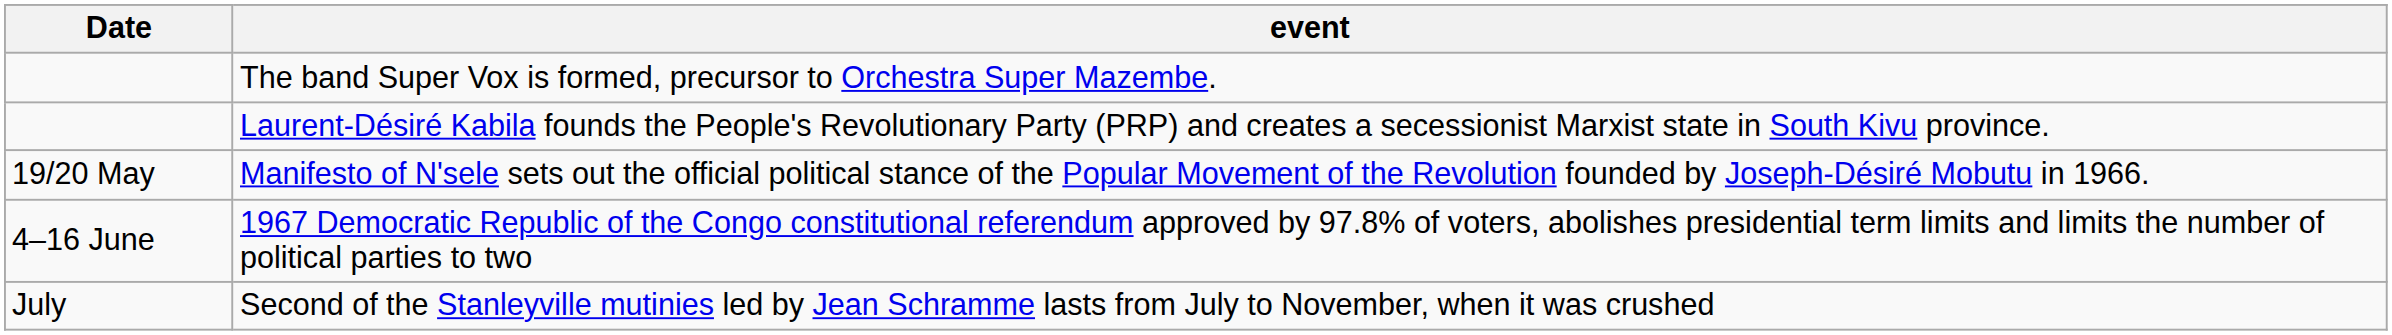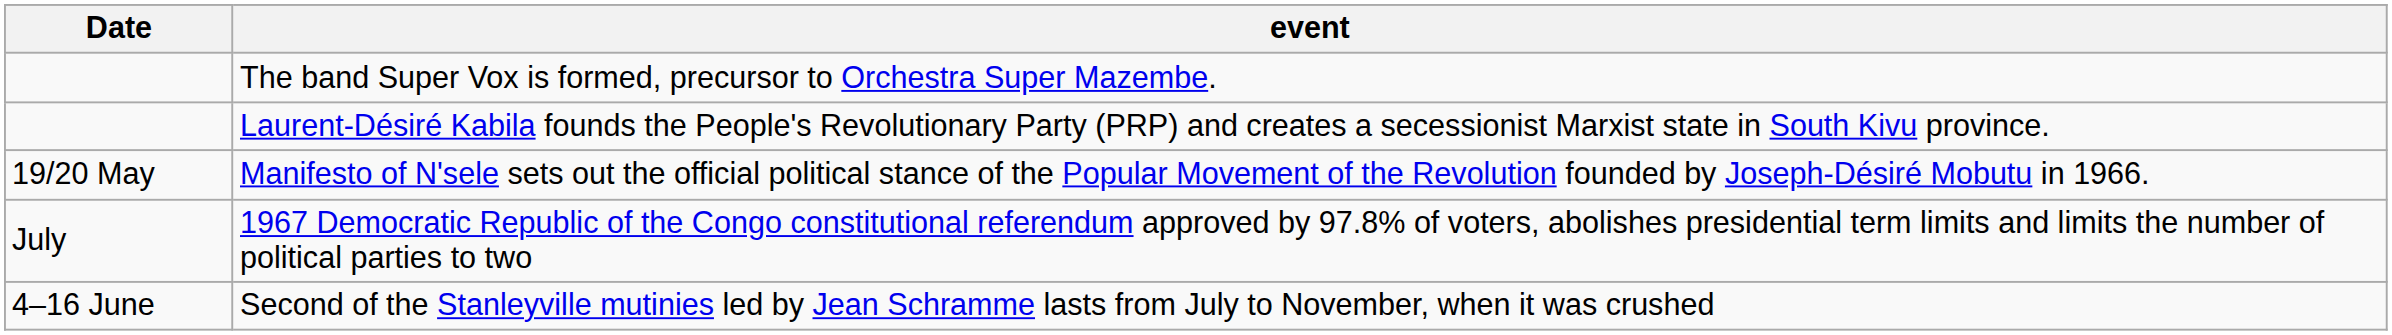(83, 239) 4–16 June -> (39, 239) July
(39, 305) July -> (83, 305) 4–16 June
